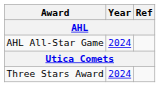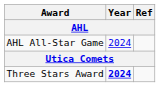(120, 74) normal -> (120, 74) bold
